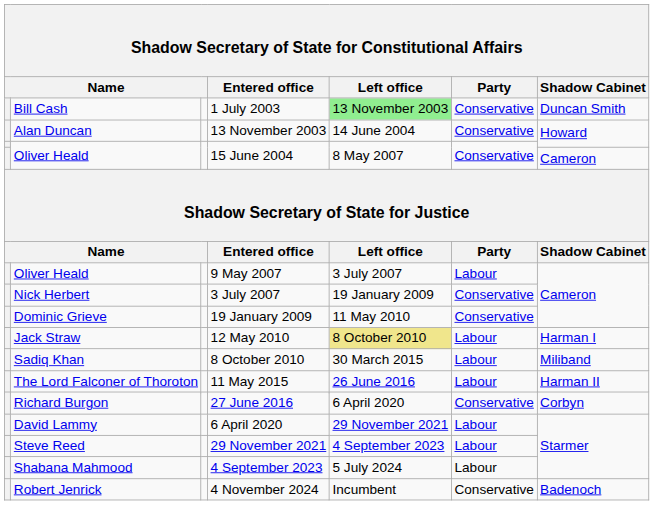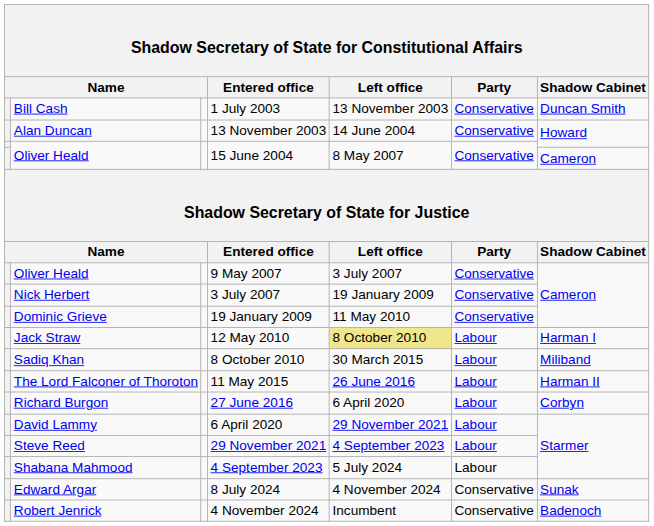(390, 108) lightgreen background -> (390, 108) no background
(476, 273) Labour -> (494, 273) Conservative
(494, 402) Conservative -> (476, 402) Labour
+ row: (55, 489)
